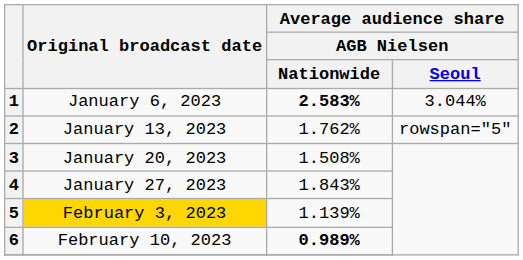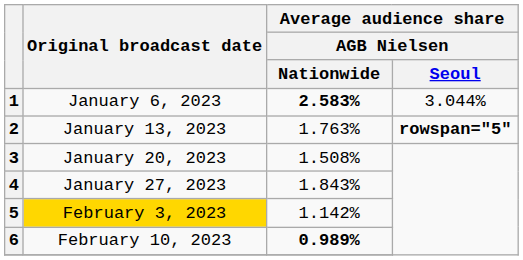(329, 130) 1.762% -> (329, 130) 1.763%
(455, 130) normal -> (455, 130) bold
(329, 213) 1.139% -> (329, 213) 1.142%
